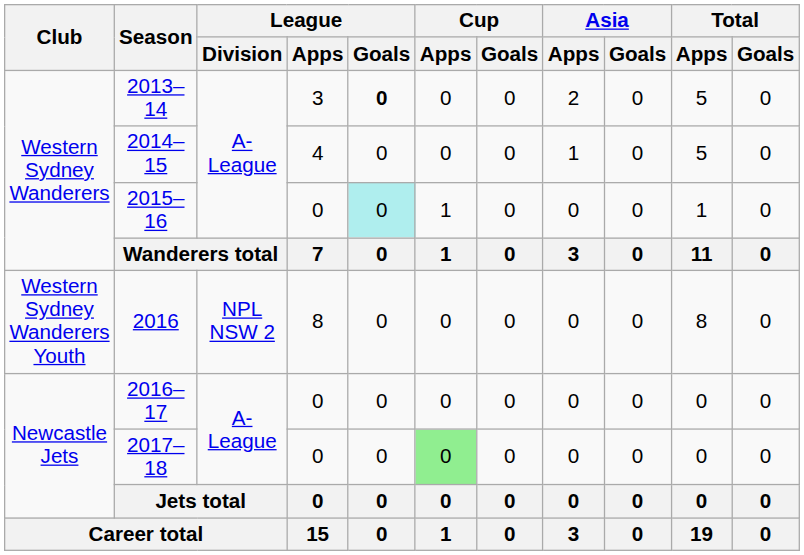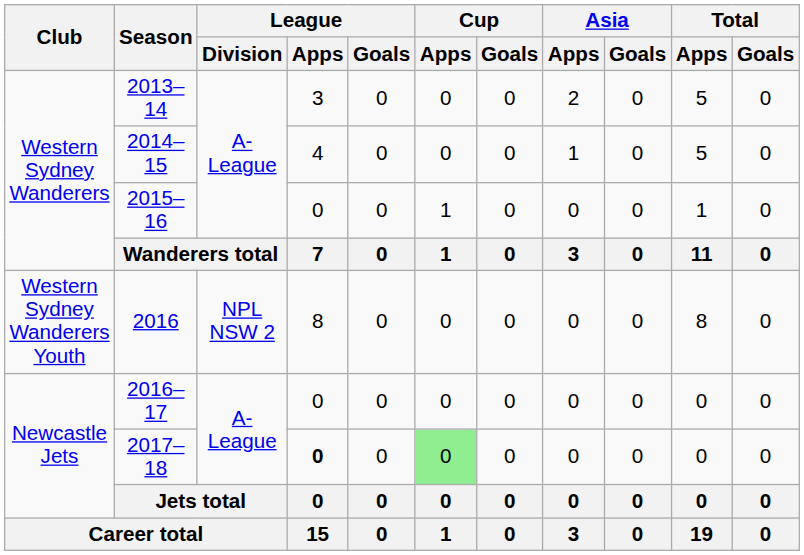(382, 97) bold -> (382, 97) normal
(382, 209) paleturquoise background -> (382, 209) no background
(318, 456) normal -> (318, 456) bold
